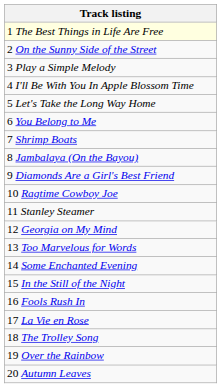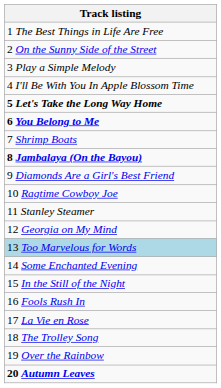(85, 31) lightyellow background -> (85, 31) no background
(81, 103) normal -> (84, 103) bold
(52, 121) normal -> (53, 121) bold
(73, 157) normal -> (75, 157) bold
(72, 247) no background -> (72, 247) lightblue background
(49, 373) normal -> (51, 373) bold
